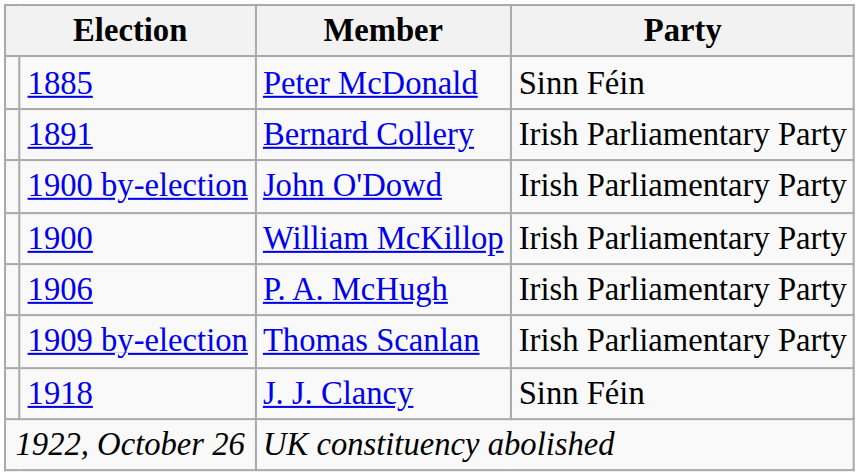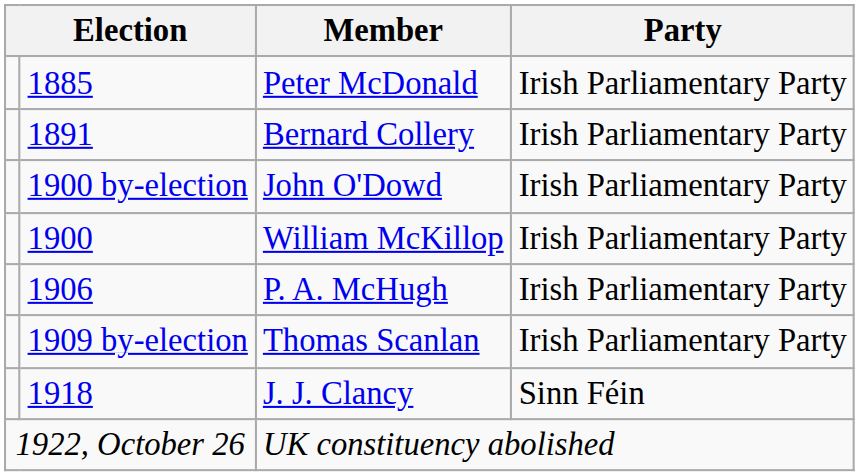(582, 82) Sinn Féin -> (683, 82) Irish Parliamentary Party
